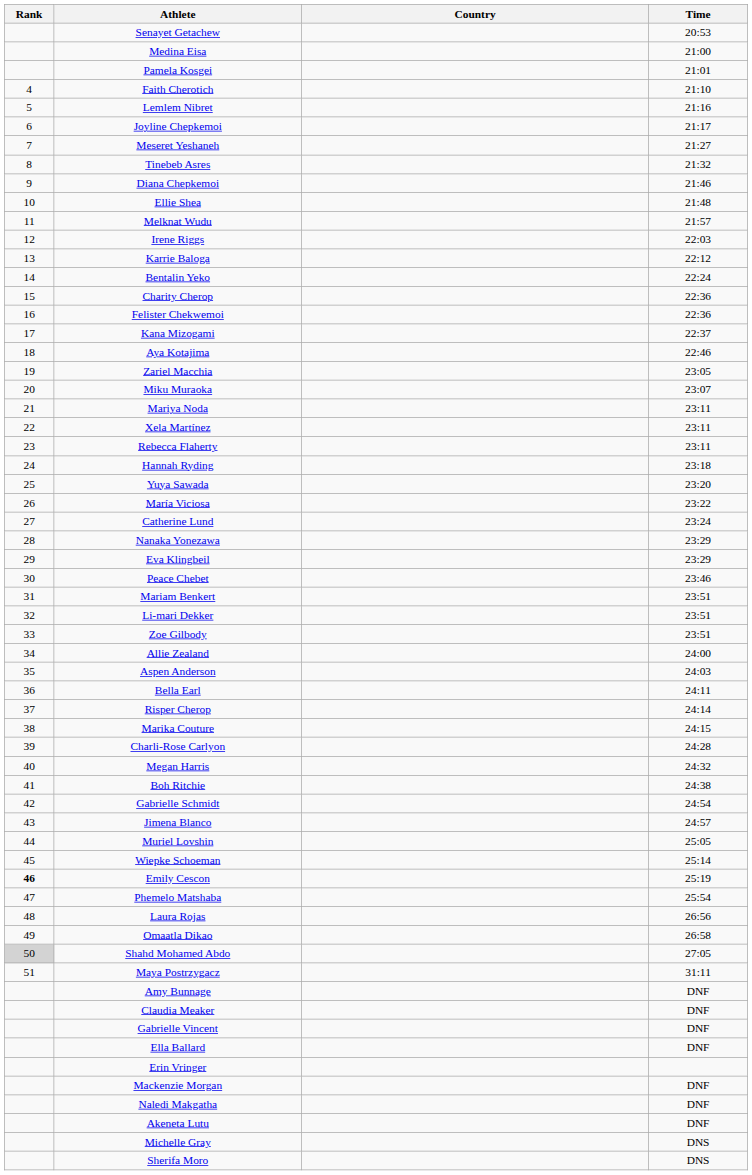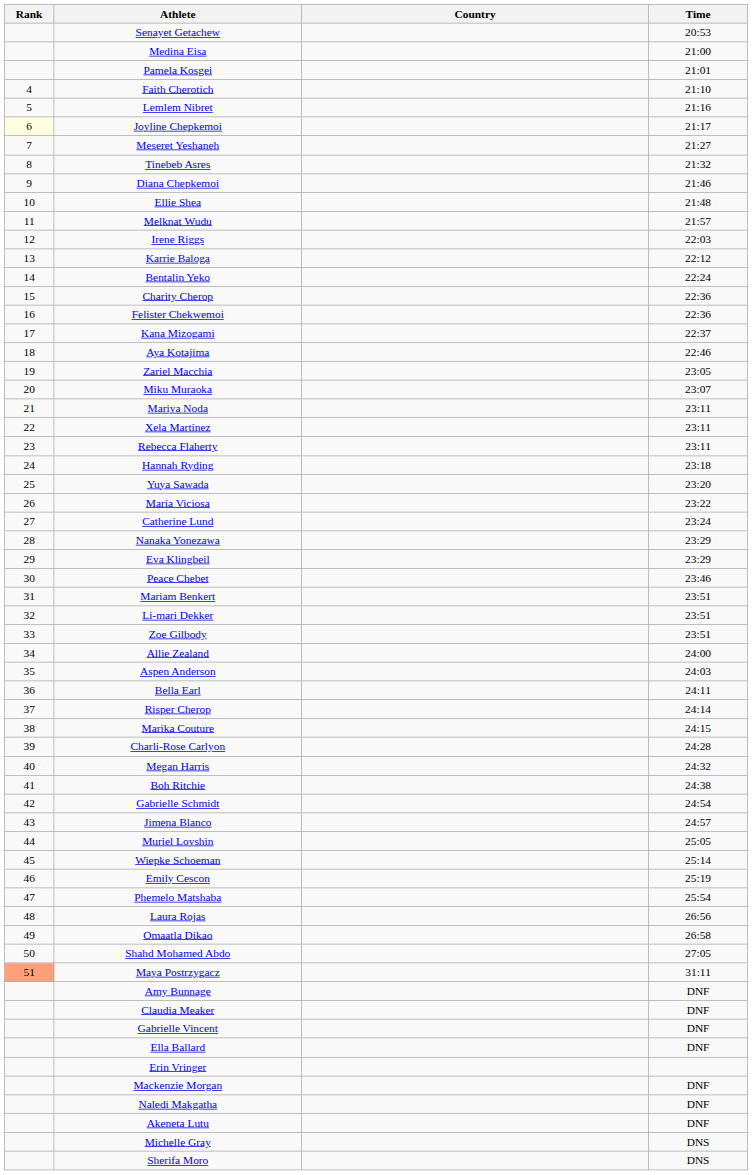(29, 126) no background -> (29, 126) lightyellow background
(29, 878) bold -> (29, 878) normal
(29, 953) lightgrey background -> (29, 953) no background
(29, 972) no background -> (29, 972) lightsalmon background
